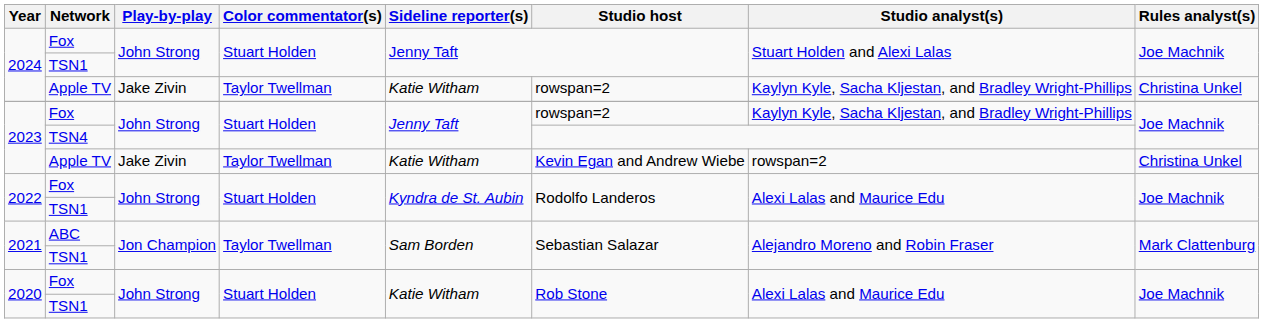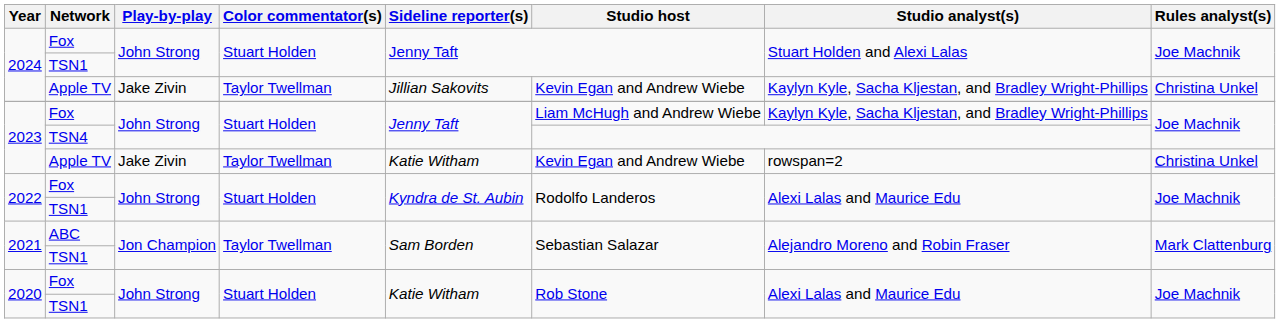(434, 88) Katie Witham -> (439, 88) Jillian Sakovits
(573, 88) rowspan=2 -> (640, 88) Kevin Egan and Andrew Wiebe
(573, 112) rowspan=2 -> (648, 112) Liam McHugh and Andrew Wiebe
